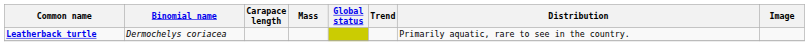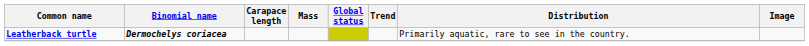(176, 34) normal -> (176, 34) bold
